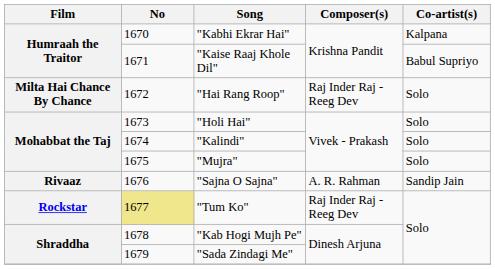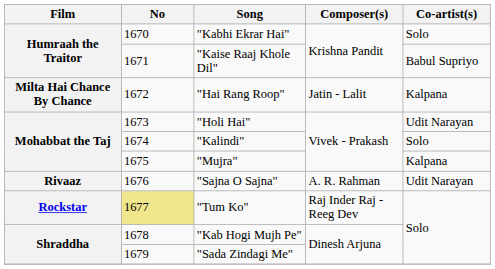(427, 34) Kalpana -> (417, 34) Solo
(346, 94) Raj Inder Raj - Reeg Dev -> (337, 94) Jatin - Lalit
(417, 94) Solo -> (427, 94) Kalpana
(417, 121) Solo -> (440, 121) Udit Narayan
(417, 161) Solo -> (427, 161) Kalpana
(435, 181) Sandip Jain -> (440, 181) Udit Narayan
